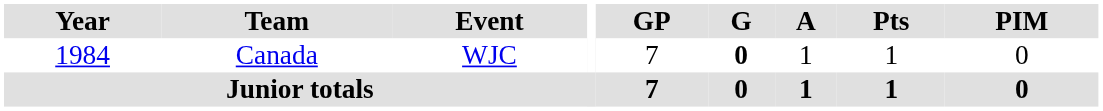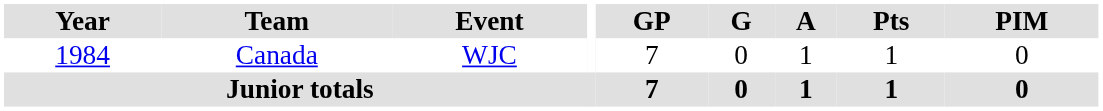(741, 54) bold -> (741, 54) normal
